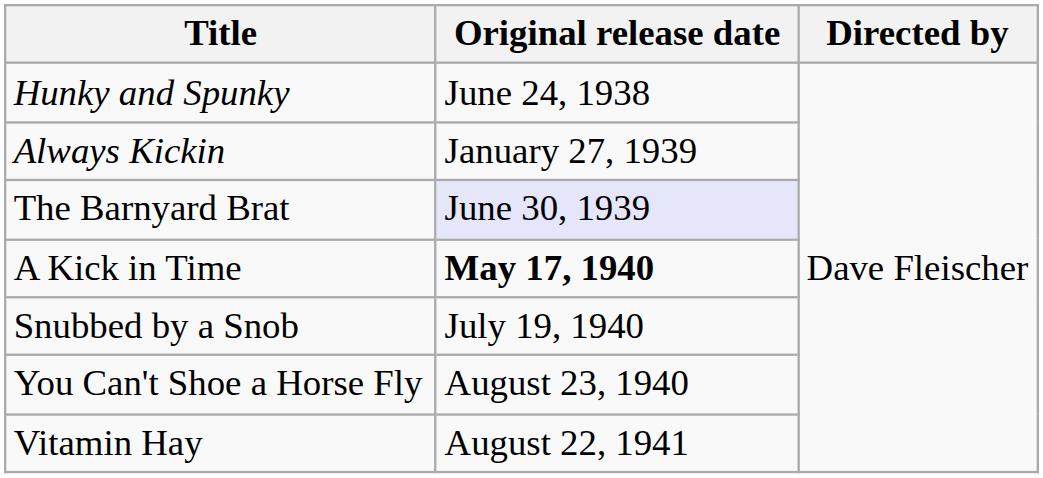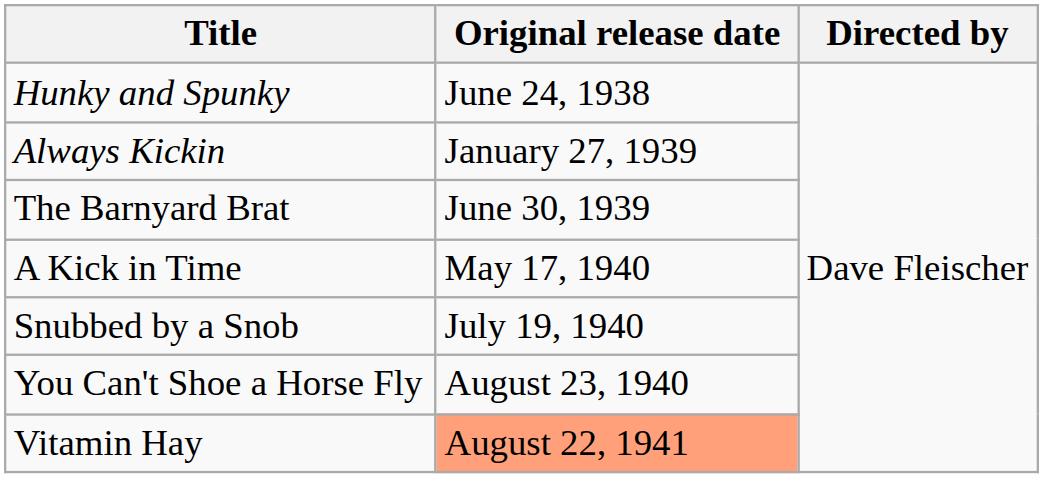(547, 208) lavender background -> (547, 208) no background
(549, 267) bold -> (547, 267) normal
(567, 442) no background -> (567, 442) lightsalmon background
